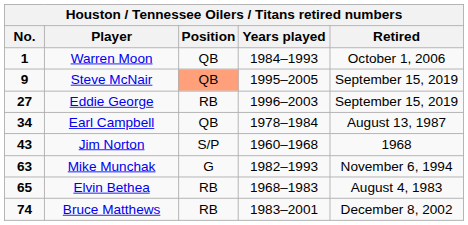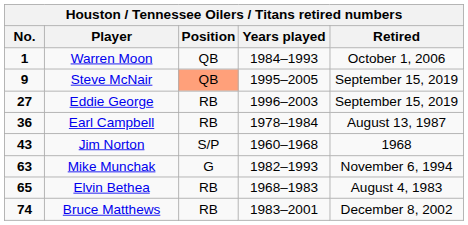(25, 123) 34 -> (25, 123) 36
(208, 123) QB -> (208, 123) RB
